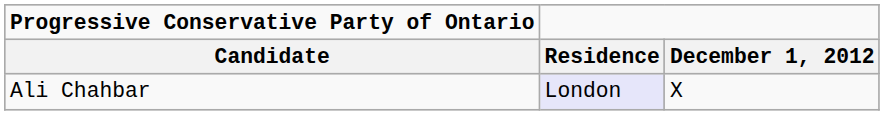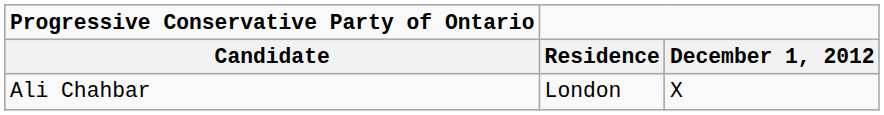(583, 92) lavender background -> (583, 92) no background
